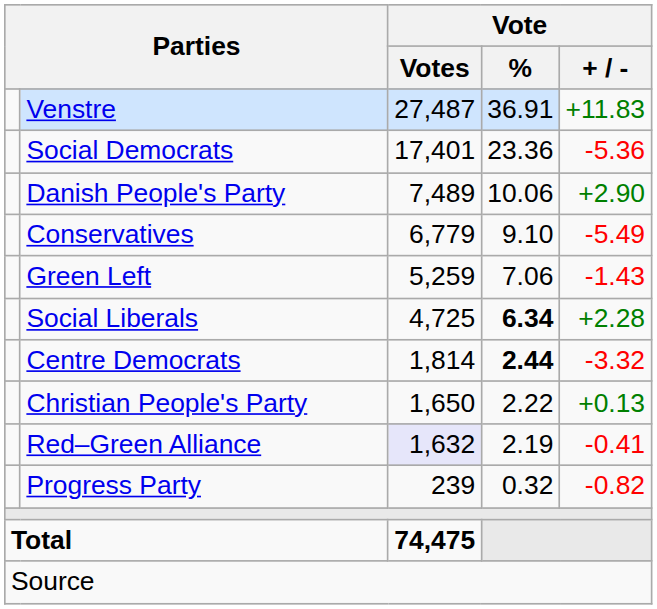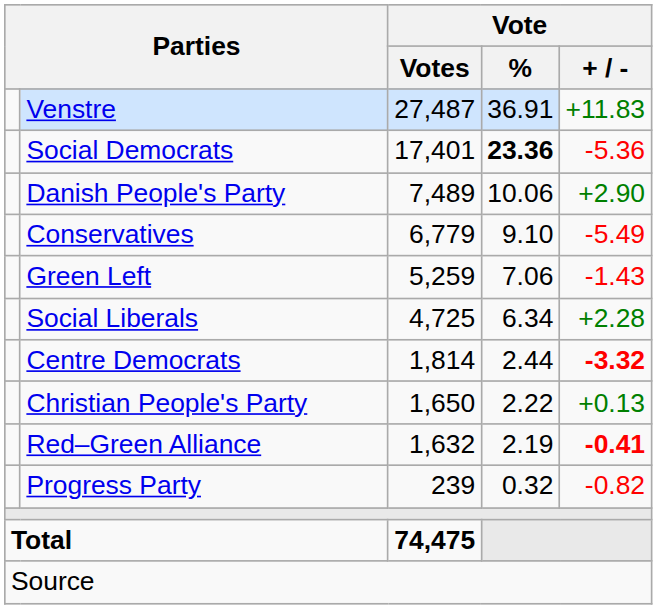(520, 151) normal -> (520, 151) bold
(528, 318) bold -> (528, 318) normal
(528, 360) bold -> (528, 360) normal
(615, 360) normal -> (615, 360) bold
(442, 444) lavender background -> (442, 444) no background
(615, 444) normal -> (615, 444) bold
